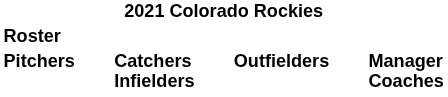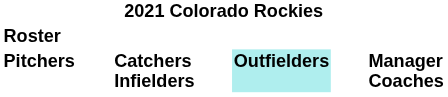(282, 61) no background -> (282, 61) paleturquoise background
